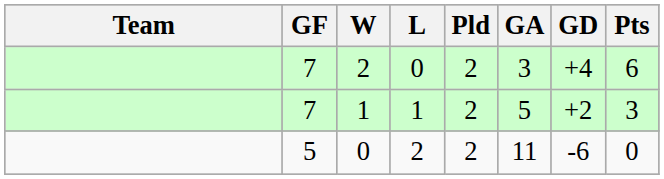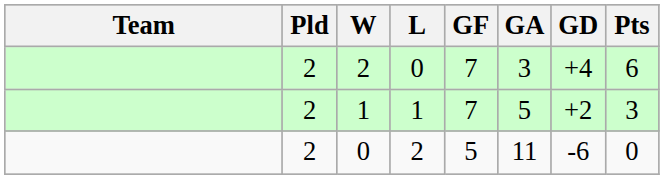columns swapped: (471, 25) <-> (310, 25)
